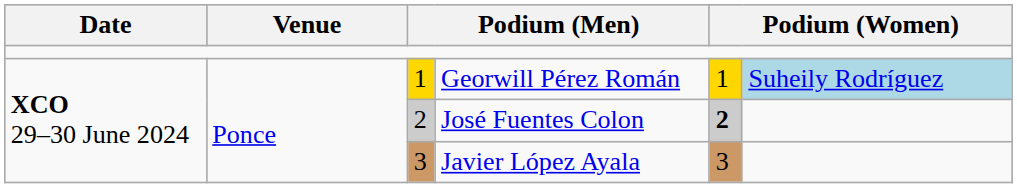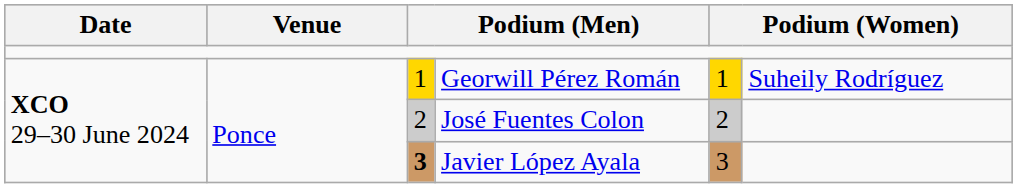(846, 78) lightblue background -> (846, 78) no background
(722, 119) bold -> (722, 119) normal
(420, 161) normal -> (420, 161) bold
